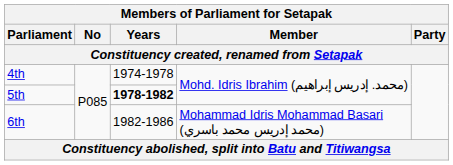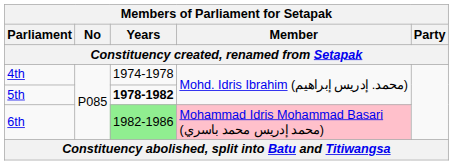(143, 122) no background -> (143, 122) lightgreen background
(281, 122) no background -> (281, 122) pink background
